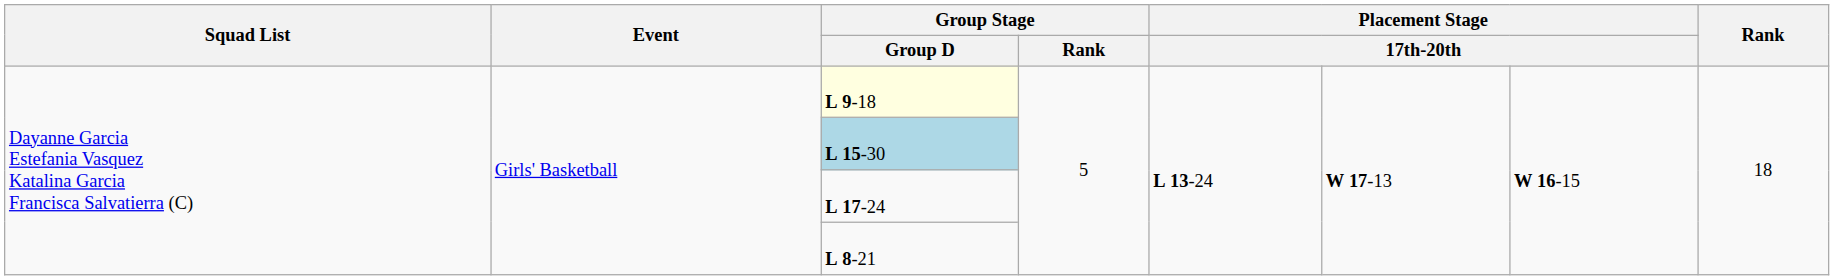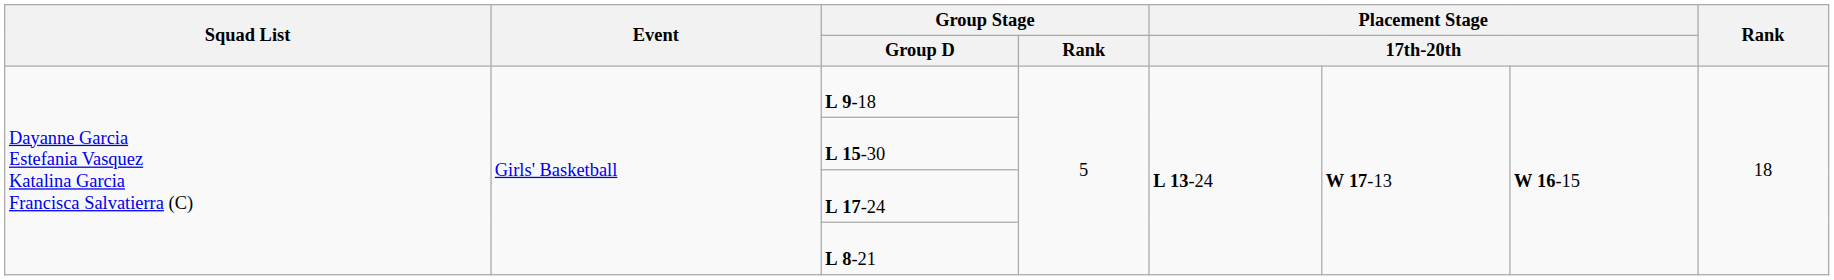(851, 102) lightyellow background -> (851, 102) no background
(855, 154) lightblue background -> (855, 154) no background
